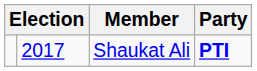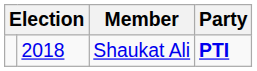(43, 50) 2017 -> (43, 50) 2018
